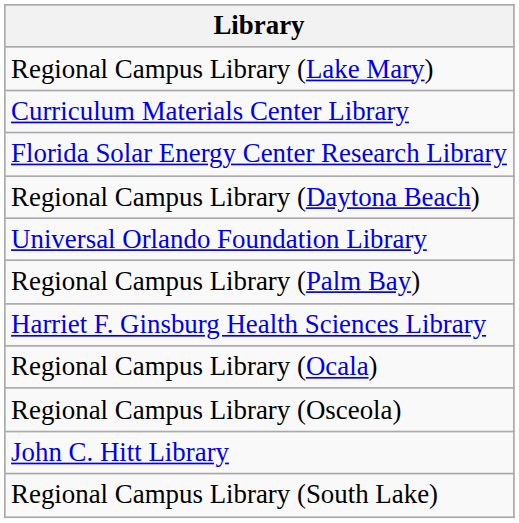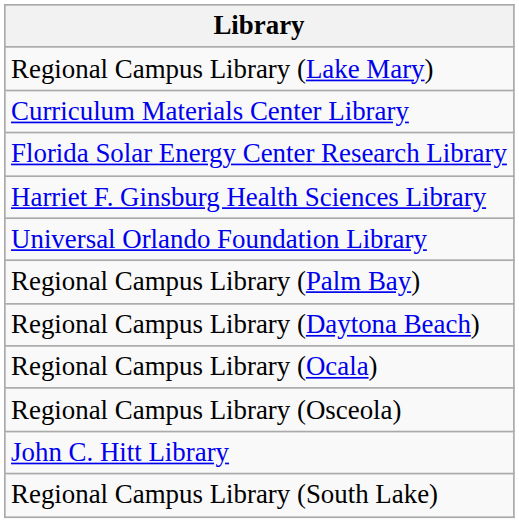(245, 196) Regional Campus Library (Daytona Beach) -> (249, 196) Harriet F. Ginsburg Health Sciences Library
(249, 324) Harriet F. Ginsburg Health Sciences Library -> (245, 324) Regional Campus Library (Daytona Beach)
